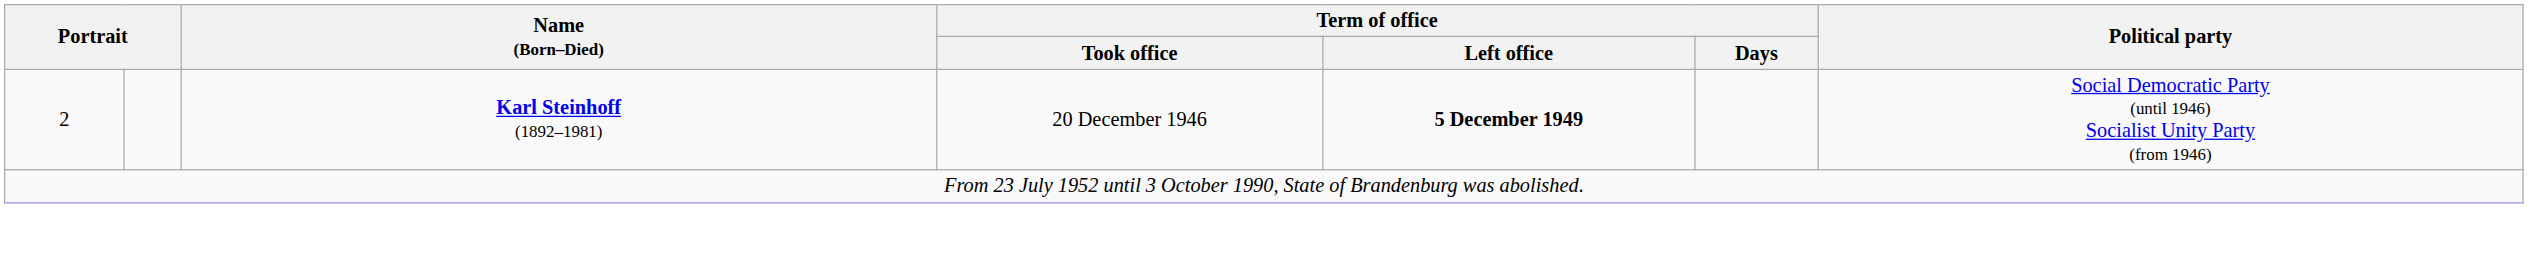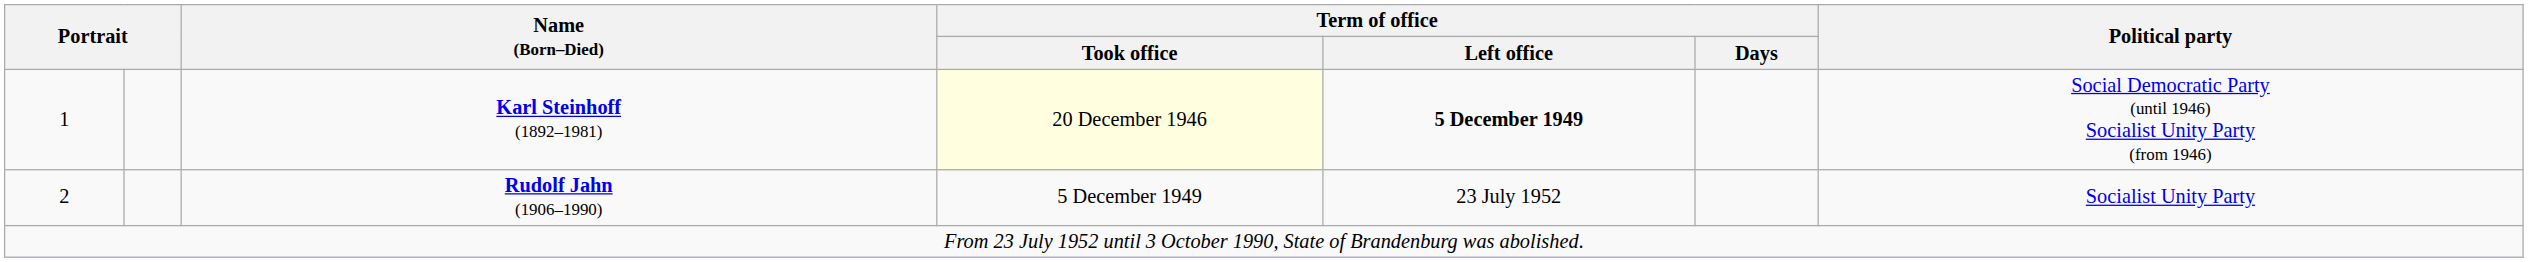(64, 119) 2 -> (64, 119) 1
(1130, 119) no background -> (1130, 119) lightyellow background
+ row: (559, 197)
